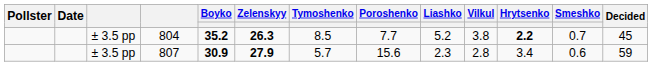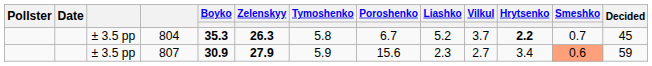(216, 36) 35.2 -> (216, 36) 35.3
(323, 36) 8.5 -> (323, 36) 5.8
(389, 36) 7.7 -> (389, 36) 6.7
(481, 36) 3.8 -> (481, 36) 3.7
(323, 53) 5.7 -> (323, 53) 5.9
(481, 53) 2.8 -> (481, 53) 2.7
(578, 53) no background -> (578, 53) lightsalmon background
